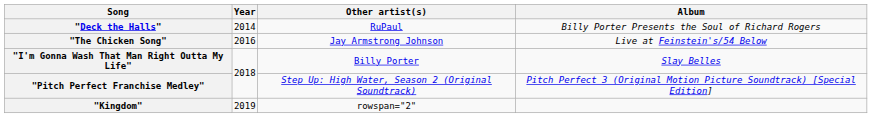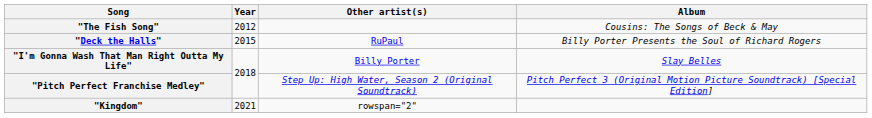+ row: (118, 26)
(245, 26) 2014 -> (245, 41) 2015
- row: (118, 41)
(245, 105) 2019 -> (245, 105) 2021
